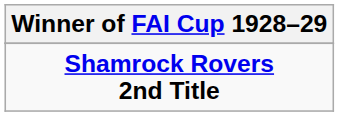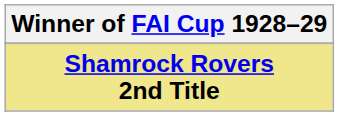(169, 76) no background -> (169, 76) khaki background
